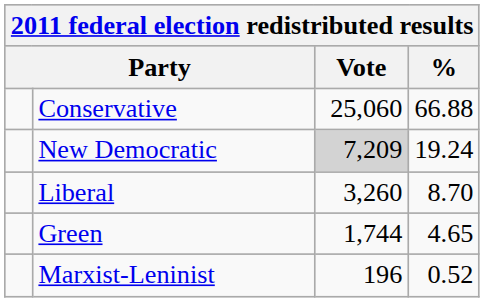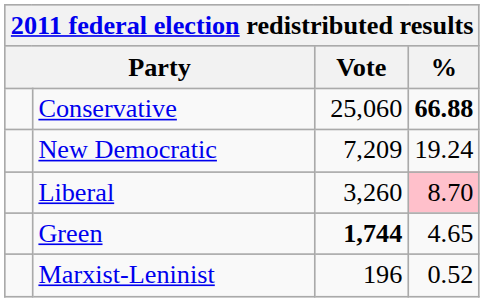(444, 108) normal -> (444, 108) bold
(373, 150) lightgrey background -> (373, 150) no background
(450, 191) no background -> (450, 191) pink background
(373, 233) normal -> (373, 233) bold
